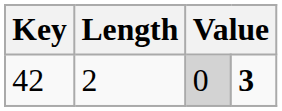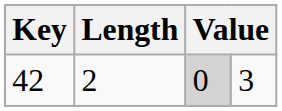(246, 79) bold -> (246, 79) normal
